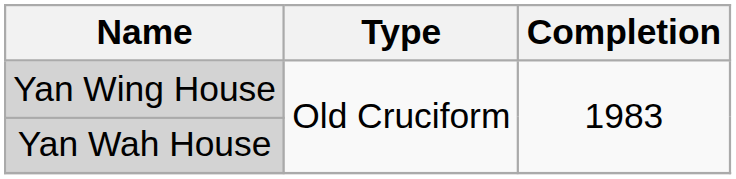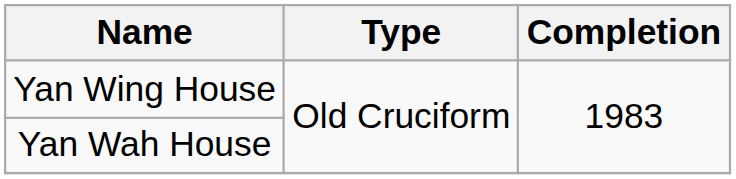(145, 88) lightgrey background -> (145, 88) no background
(145, 144) lightgrey background -> (145, 144) no background
